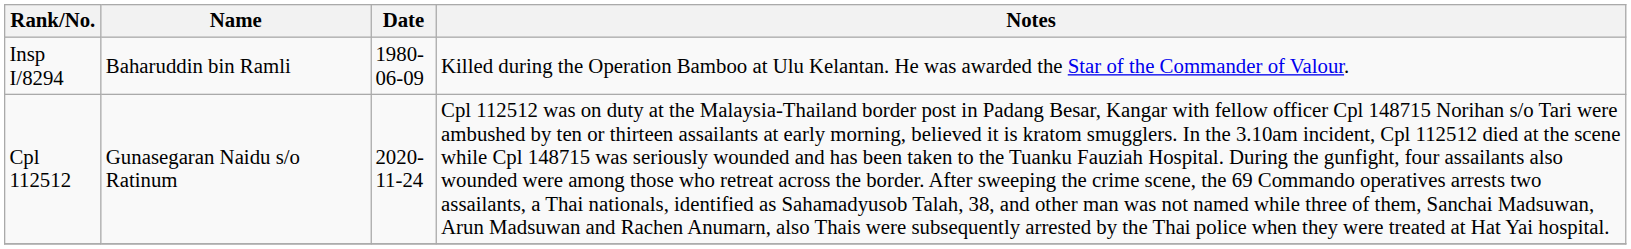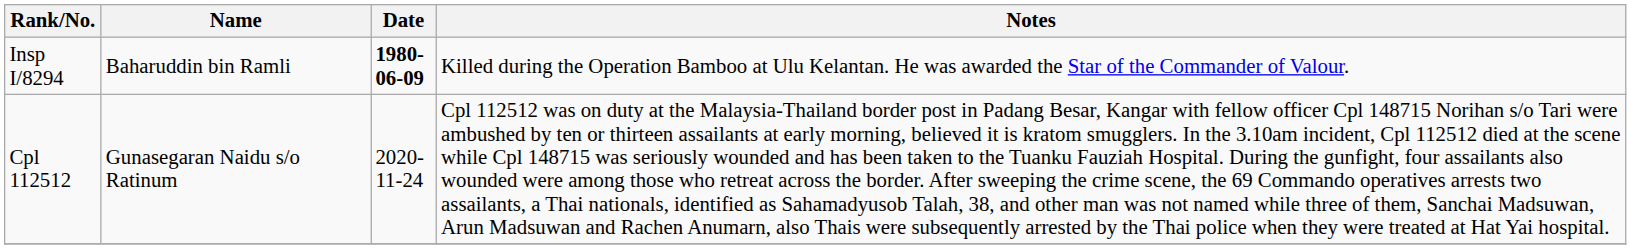(400, 65) normal -> (400, 65) bold
